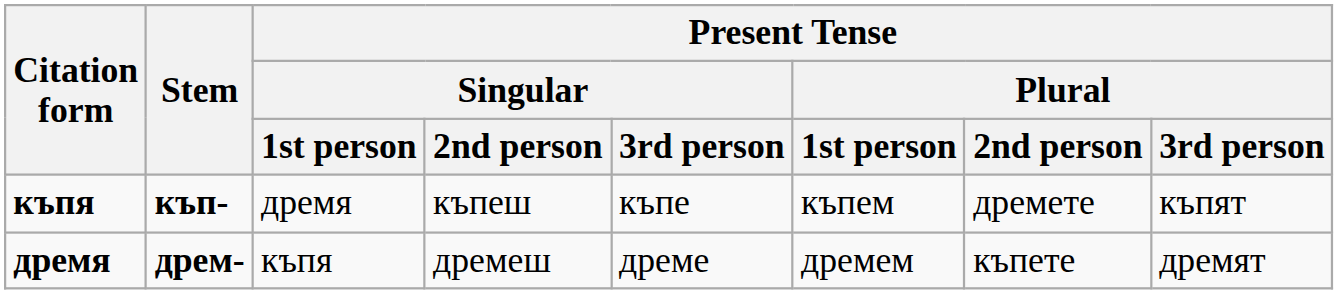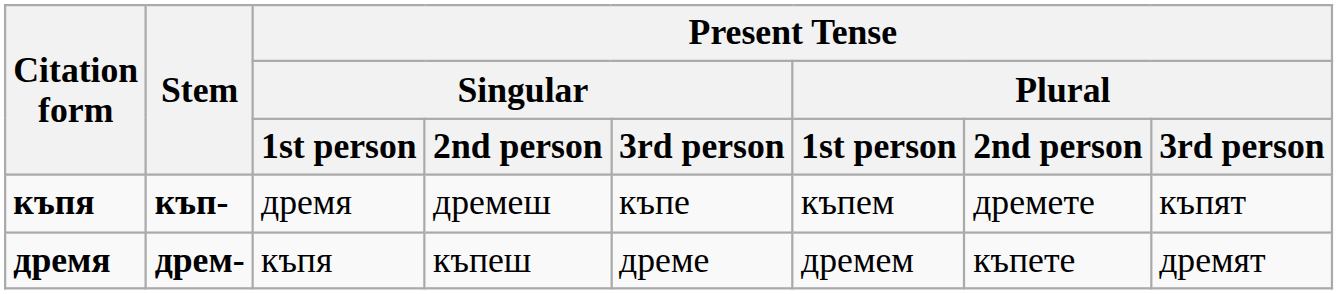(482, 202) къпеш -> (492, 202) дремеш
(492, 259) дремеш -> (482, 259) къпеш
